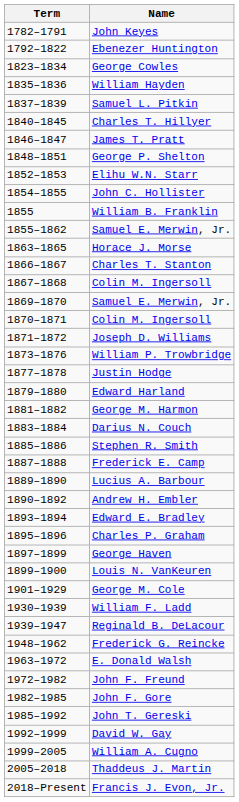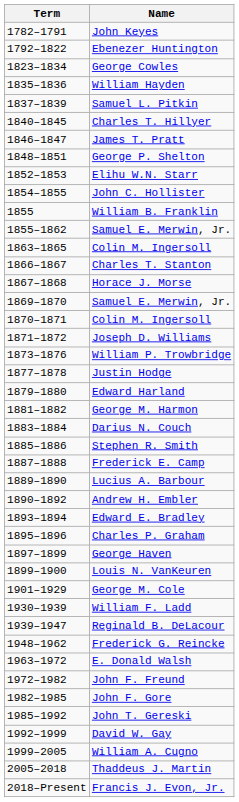(142, 248) Horace J. Morse -> (152, 248) Colin M. Ingersoll
(152, 284) Colin M. Ingersoll -> (142, 284) Horace J. Morse
